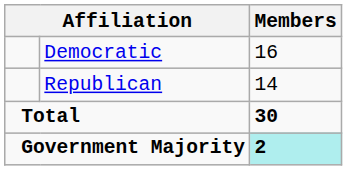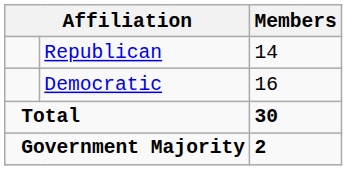rows swapped: (103, 53) <-> (103, 85)
(260, 149) paleturquoise background -> (260, 149) no background
